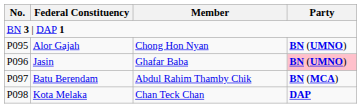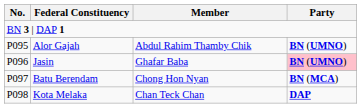(172, 45) Chong Hon Nyan -> (193, 45) Abdul Rahim Thamby Chik
(193, 78) Abdul Rahim Thamby Chik -> (172, 78) Chong Hon Nyan
